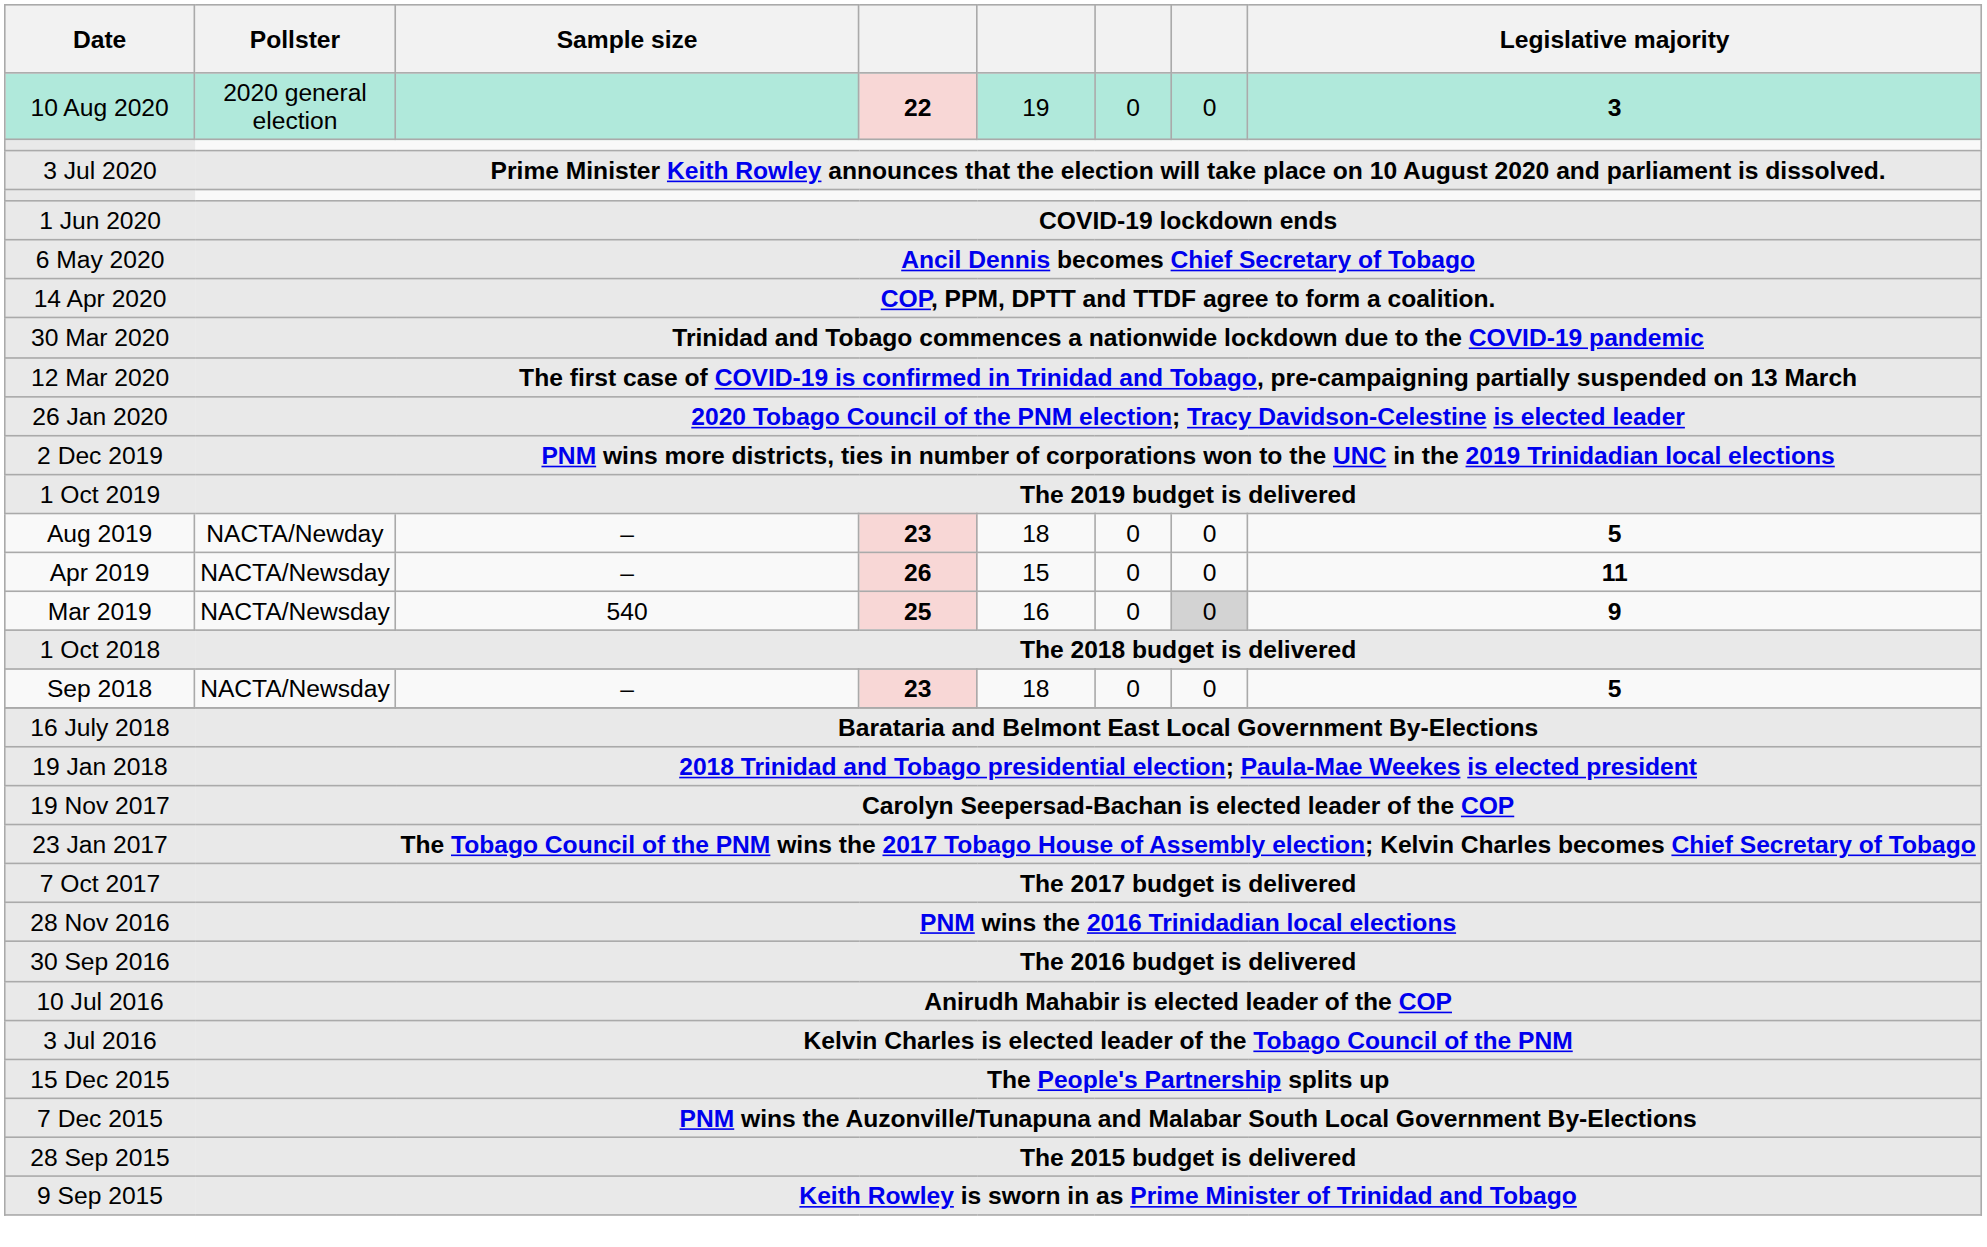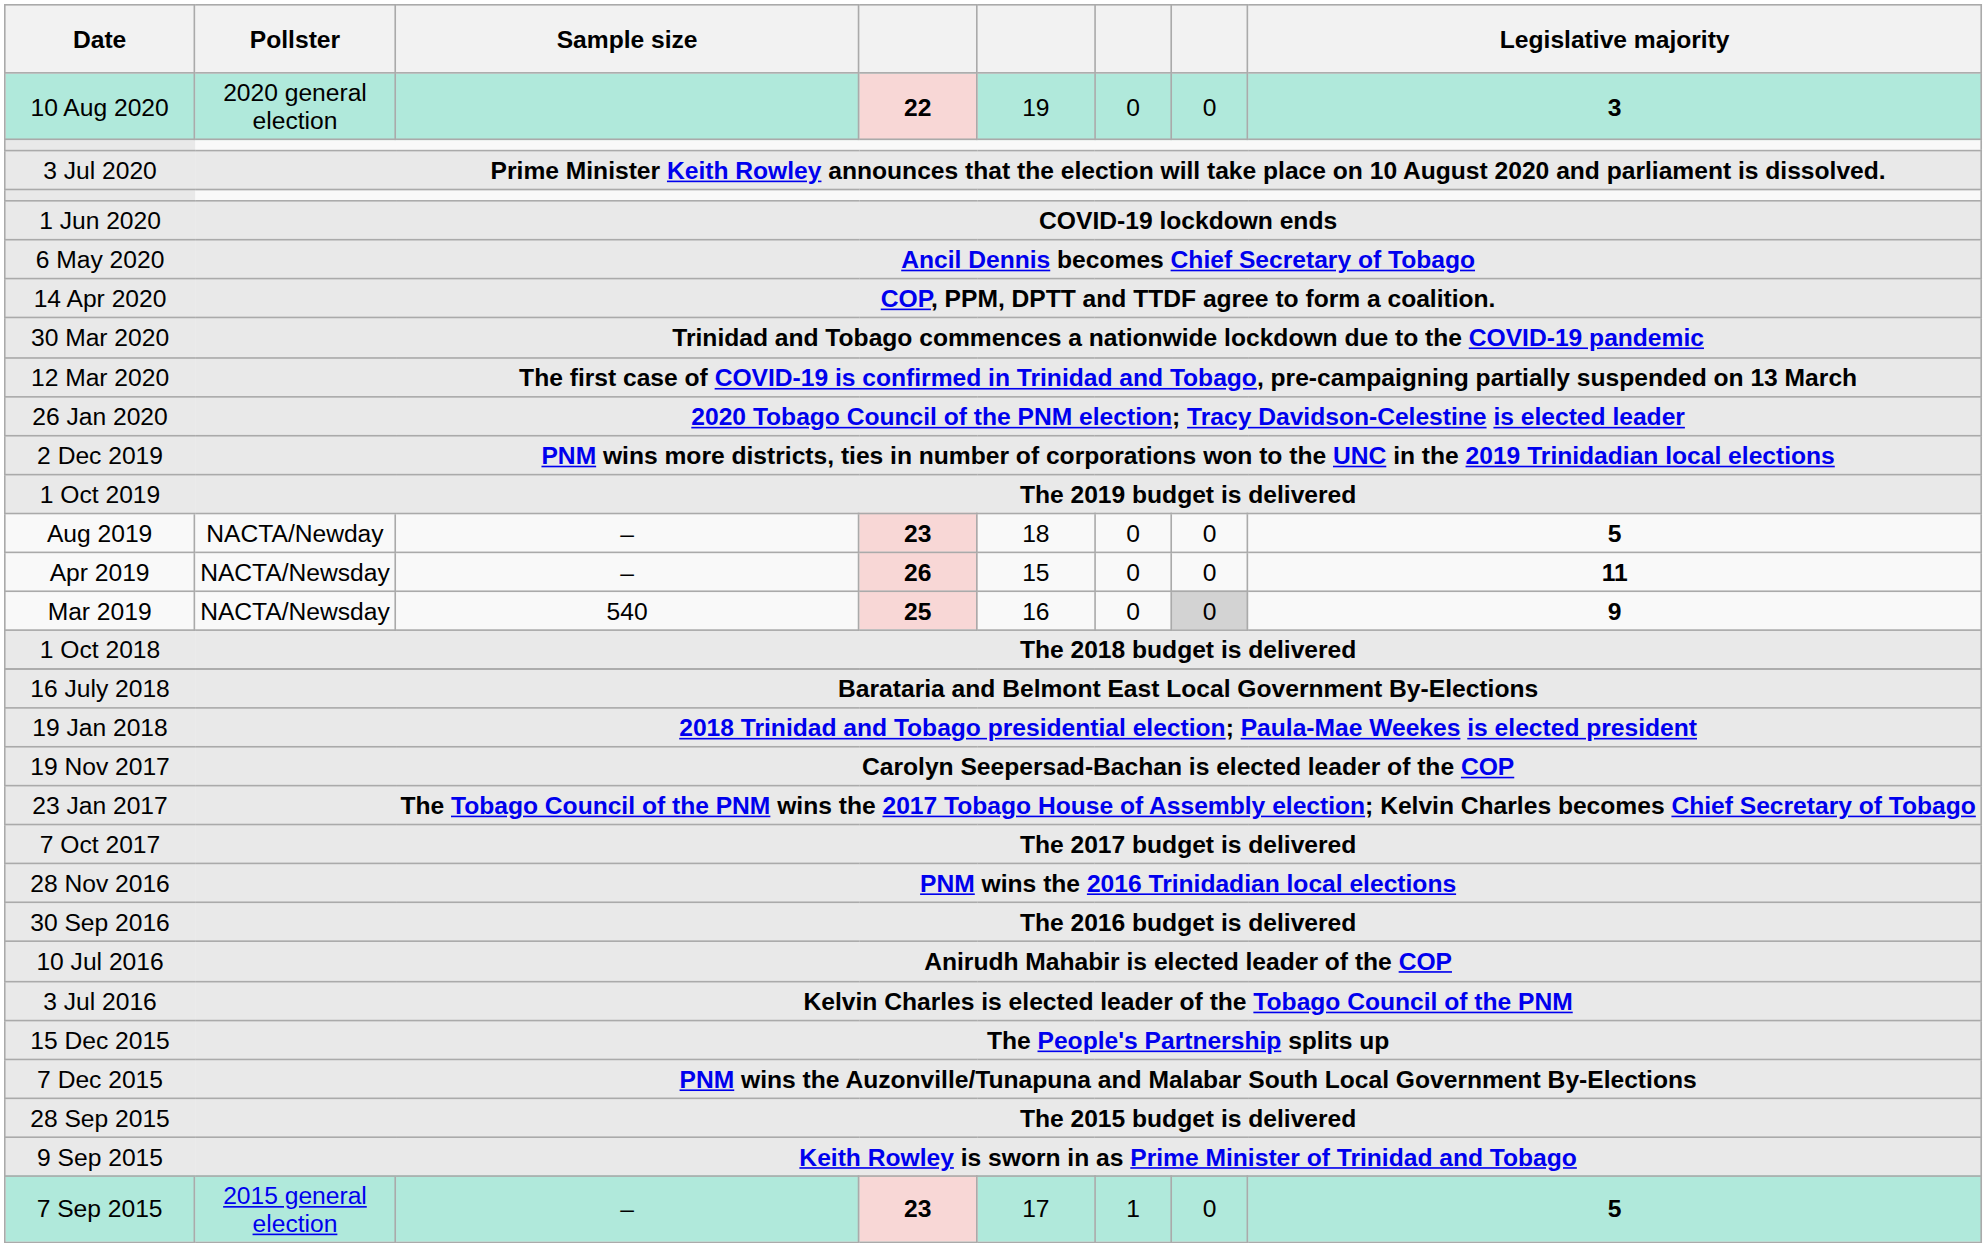- row: (100, 689)
+ row: (100, 1209)
